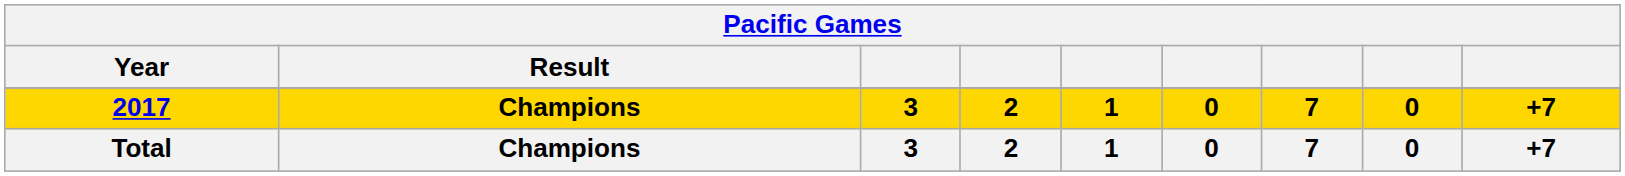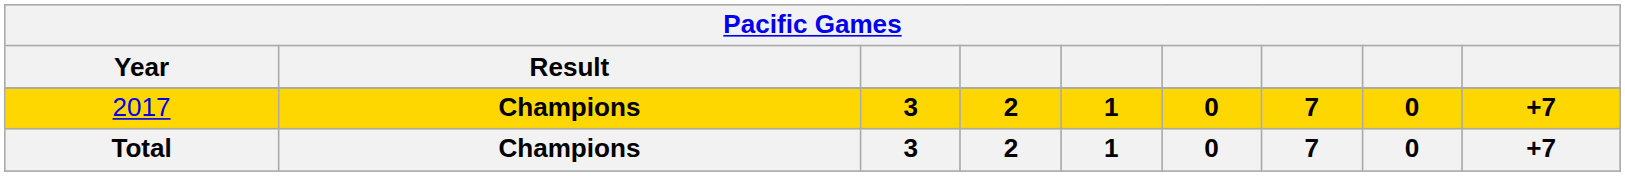(142, 107) bold -> (142, 107) normal
